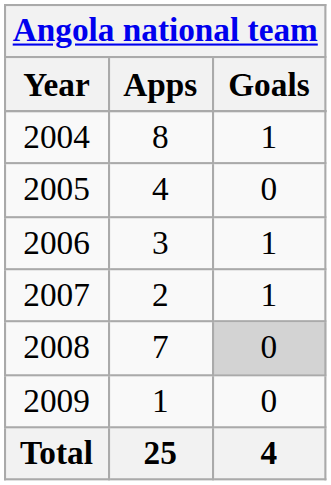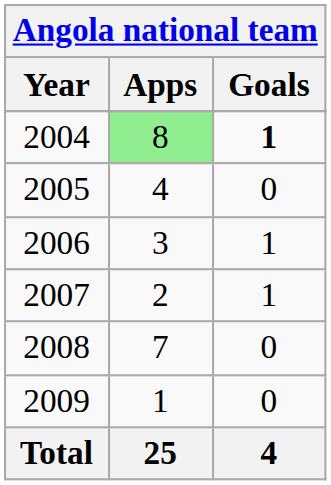(160, 136) no background -> (160, 136) lightgreen background
(269, 136) normal -> (269, 136) bold
(269, 347) lightgrey background -> (269, 347) no background
